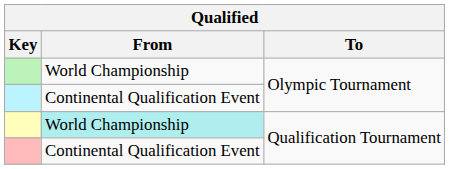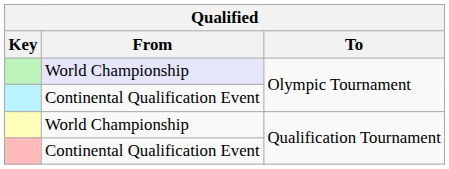(117, 71) no background -> (117, 71) lavender background
(117, 124) paleturquoise background -> (117, 124) no background
